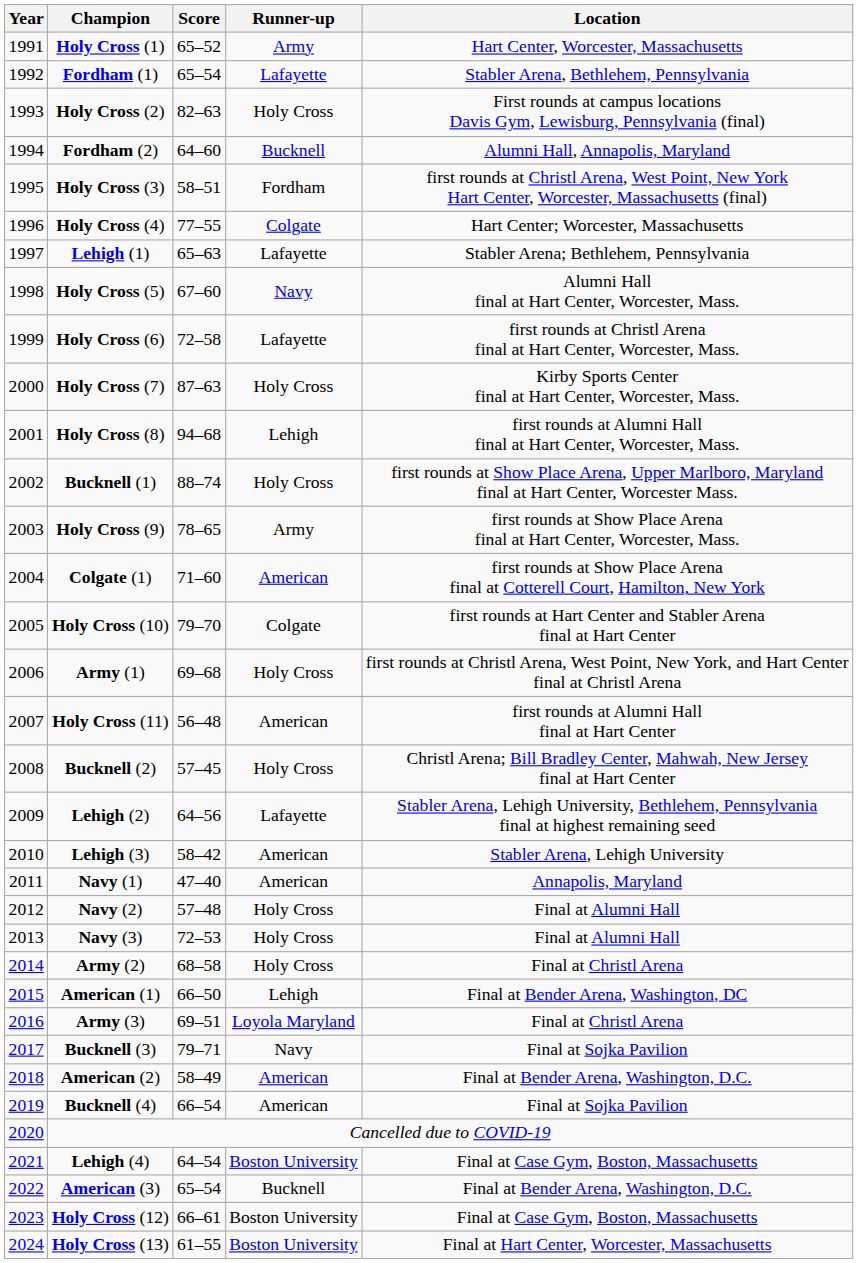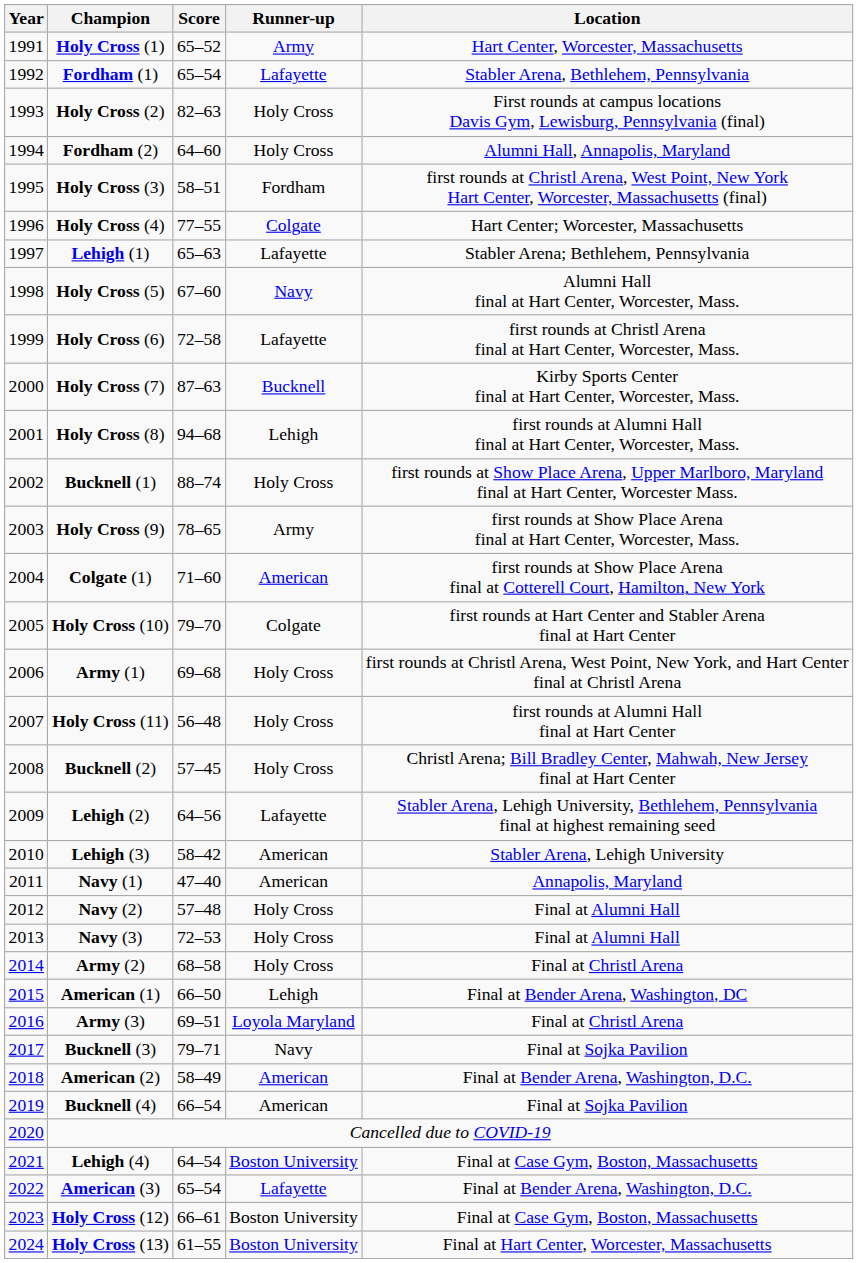(293, 149) Bucknell -> (293, 149) Holy Cross
(293, 386) Holy Cross -> (293, 386) Bucknell
(293, 720) American -> (293, 720) Holy Cross
(293, 1188) Bucknell -> (293, 1188) Lafayette
